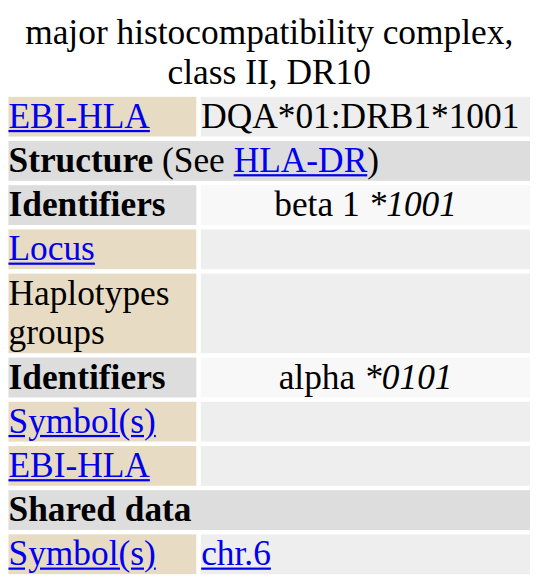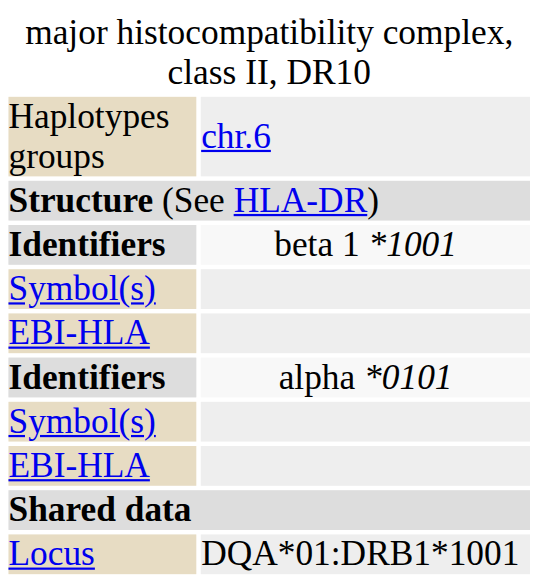(79, 116) EBI-HLA -> (89, 135) Haplotypes groups
(360, 116) DQA*01:DRB1*1001 -> (236, 135) chr.6
(52, 248) Locus -> (82, 288) Symbol(s)
(89, 312) Haplotypes groups -> (79, 332) EBI-HLA
(82, 553) Symbol(s) -> (52, 553) Locus
(236, 553) chr.6 -> (360, 553) DQA*01:DRB1*1001
